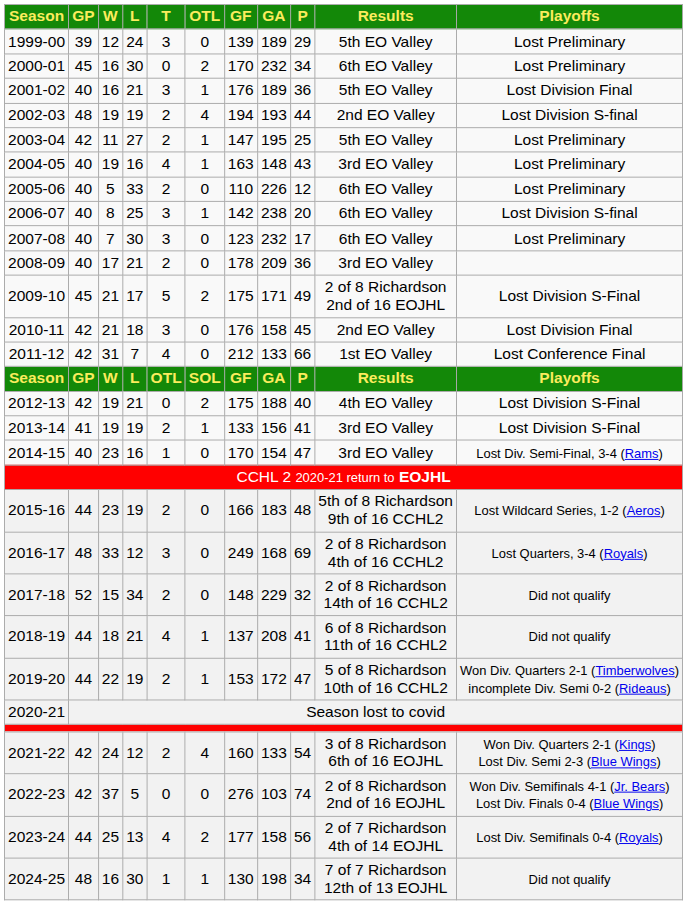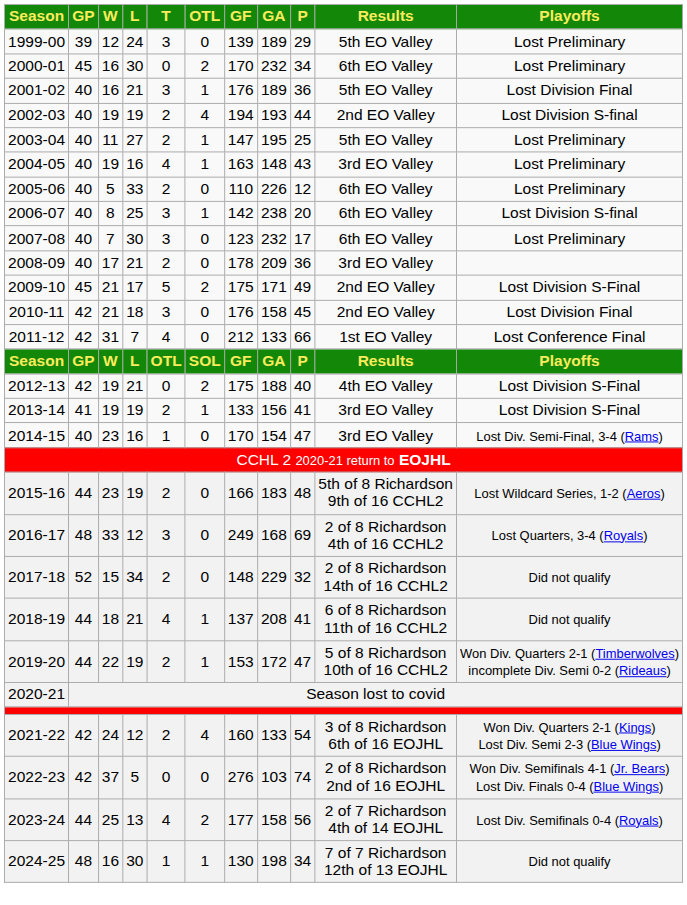(83, 115) 48 -> (83, 115) 40
(83, 139) 42 -> (83, 139) 40
(386, 296) 2 of 8 Richardson 2nd of 16 EOJHL -> (386, 287) 2nd EO Valley
